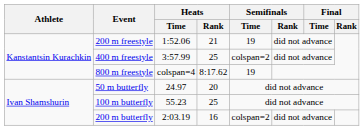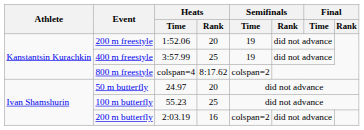(213, 42) 21 -> (213, 42) 20
(251, 57) colspan=2 -> (251, 57) 19
(251, 72) 19 -> (251, 72) colspan=2
